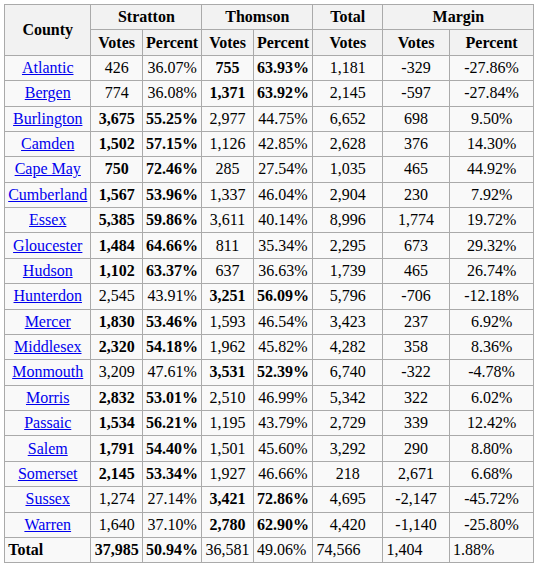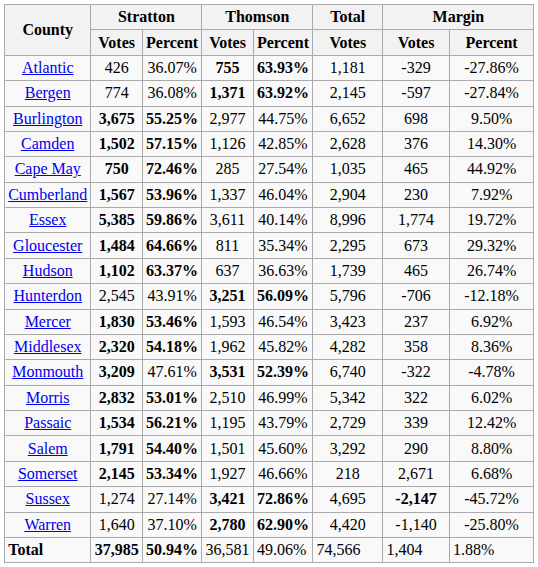(117, 372) normal -> (117, 372) bold
(416, 499) normal -> (416, 499) bold
